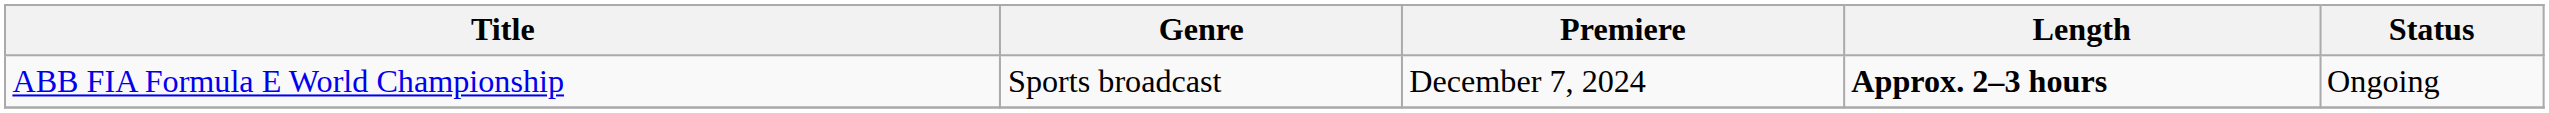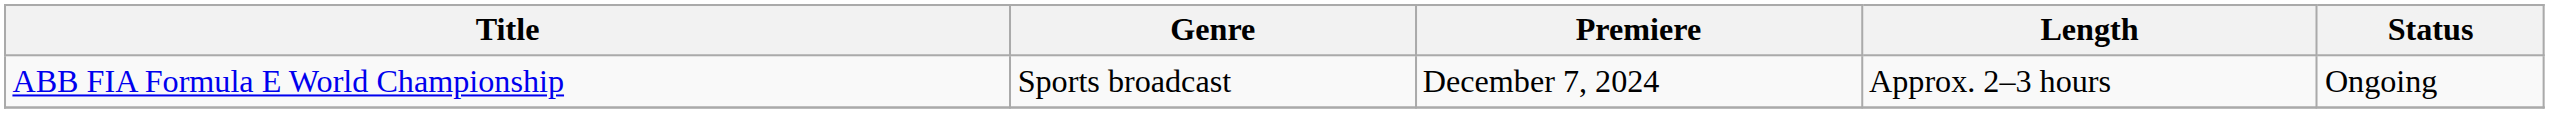(1979, 81) bold -> (1990, 81) normal
